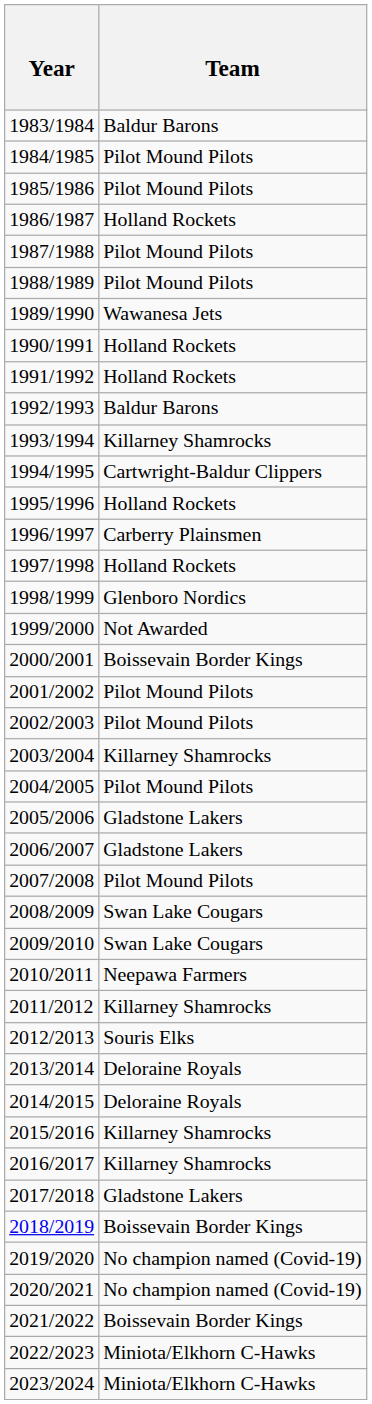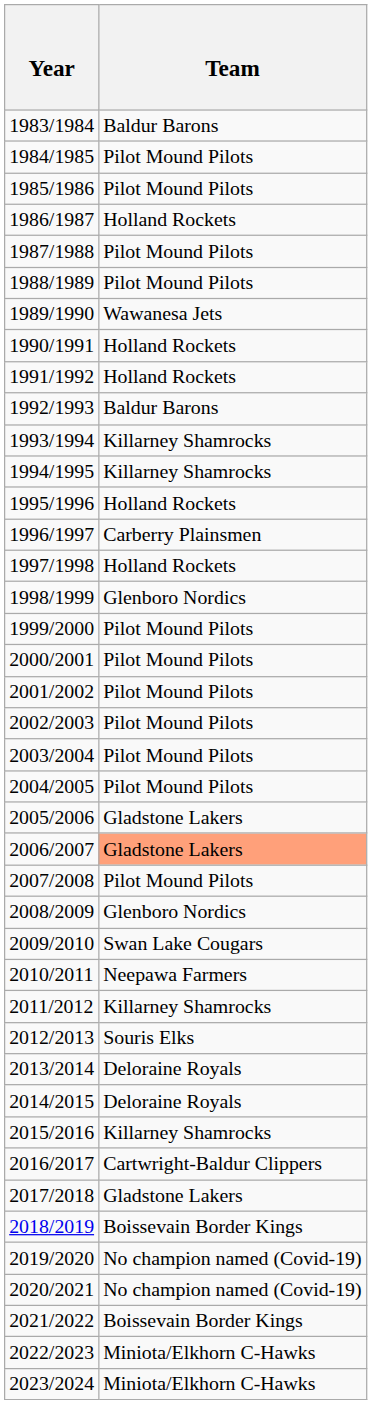(213, 471) Cartwright-Baldur Clippers -> (187, 471) Killarney Shamrocks
(155, 628) Not Awarded -> (178, 628) Pilot Mound Pilots
(203, 660) Boissevain Border Kings -> (178, 660) Pilot Mound Pilots
(187, 754) Killarney Shamrocks -> (178, 754) Pilot Mound Pilots
(173, 849) no background -> (173, 849) lightsalmon background
(183, 912) Swan Lake Cougars -> (175, 912) Glenboro Nordics
(187, 1163) Killarney Shamrocks -> (213, 1163) Cartwright-Baldur Clippers
